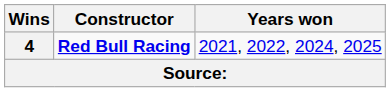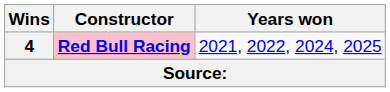(124, 46) no background -> (124, 46) pink background
